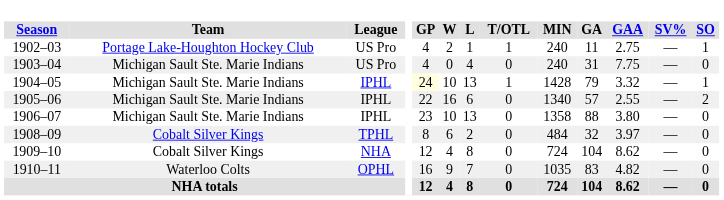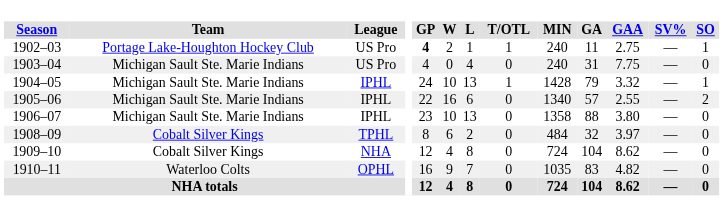(426, 47) normal -> (426, 47) bold
(426, 82) lightyellow background -> (426, 82) no background
